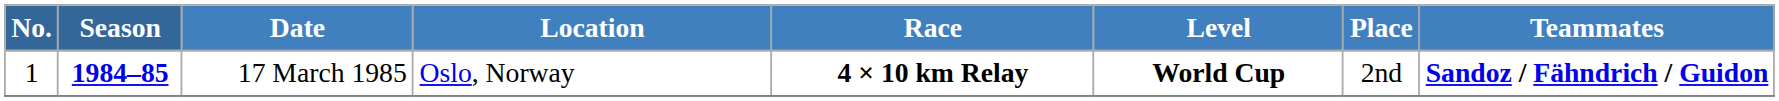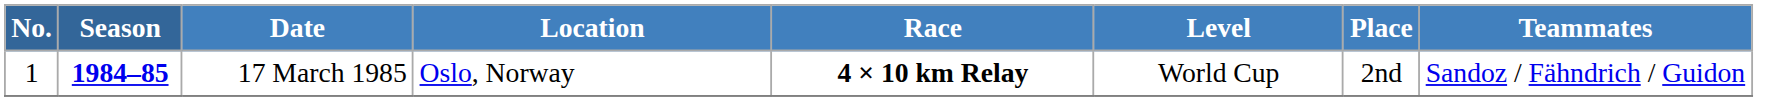(1219, 73) bold -> (1219, 73) normal
(1597, 73) bold -> (1585, 73) normal
